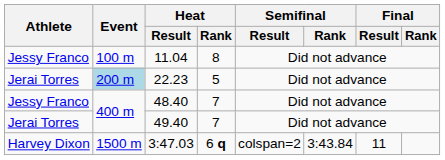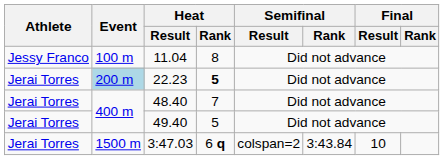(216, 79) normal -> (215, 79) bold
(48, 101) Jessy Franco -> (43, 101) Jerai Torres
(216, 123) 7 -> (215, 123) 5
(49, 144) Harvey Dixon -> (43, 144) Jerai Torres
(379, 144) 11 -> (378, 144) 10
